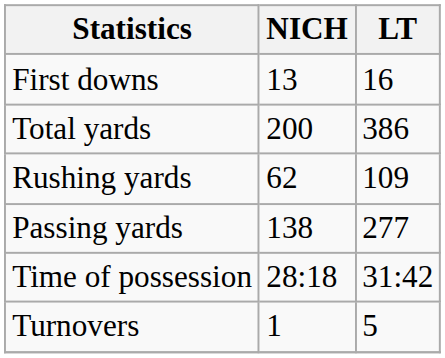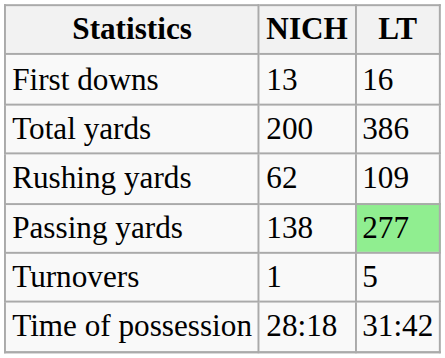(386, 227) no background -> (386, 227) lightgreen background
rows swapped: (76, 326) <-> (132, 276)
